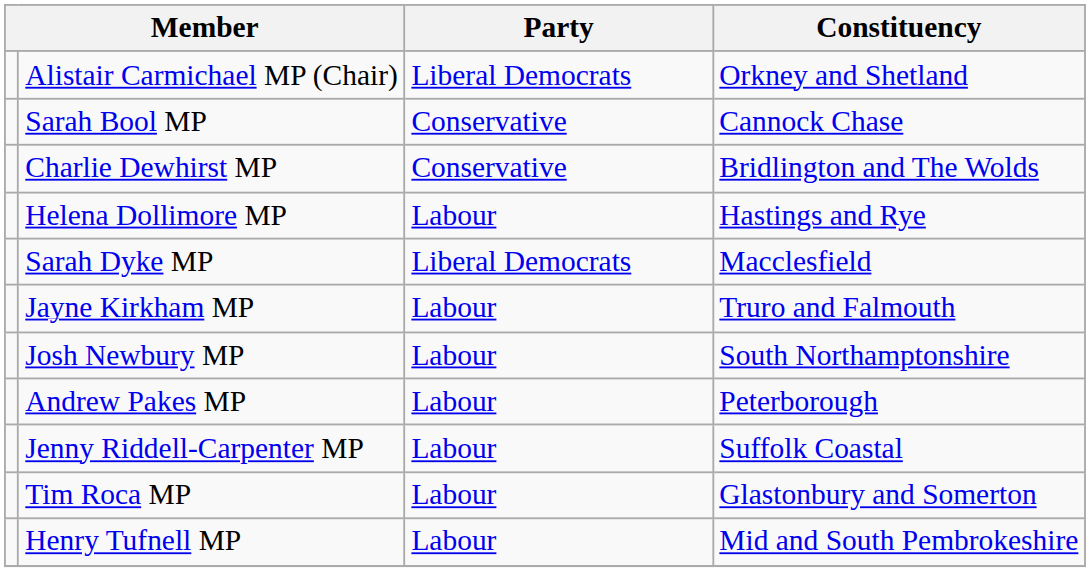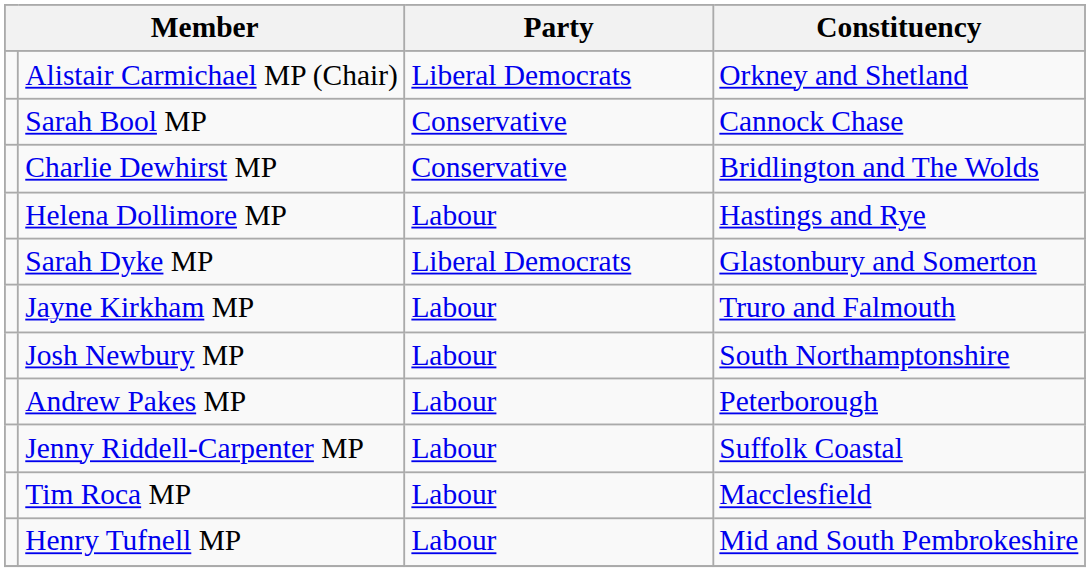(795, 261) Macclesfield -> (878, 261) Glastonbury and Somerton
(878, 494) Glastonbury and Somerton -> (795, 494) Macclesfield
